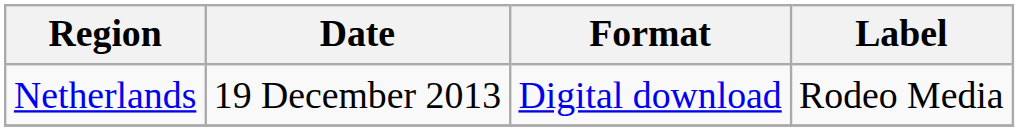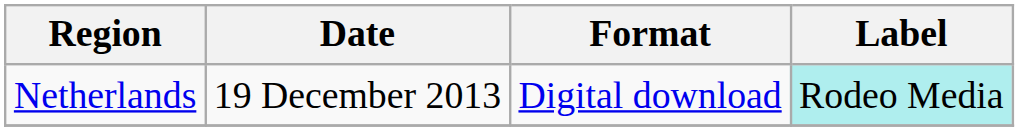(901, 94) no background -> (901, 94) paleturquoise background
